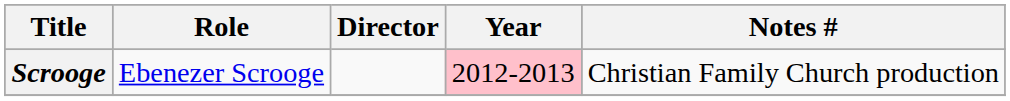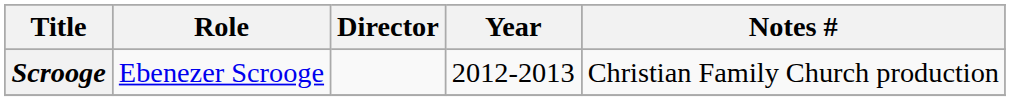(513, 71) pink background -> (513, 71) no background
